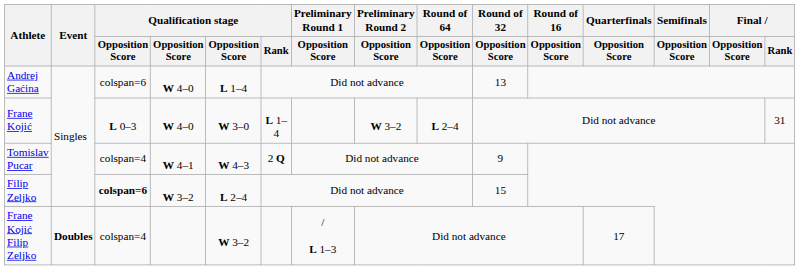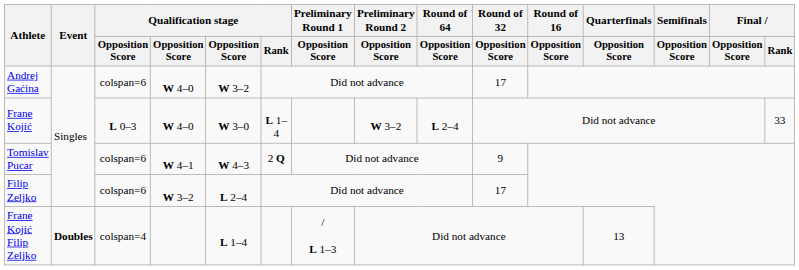(234, 89) L 1–4 -> (234, 89) W 3–2
(500, 82) 13 -> (500, 82) 17
(780, 120) 31 -> (780, 120) 33
(123, 159) colspan=4 -> (123, 159) colspan=6
(123, 191) bold -> (123, 191) normal
(500, 191) 15 -> (500, 191) 17
(234, 242) W 3–2 -> (234, 242) L 1–4
(619, 236) 17 -> (619, 236) 13
